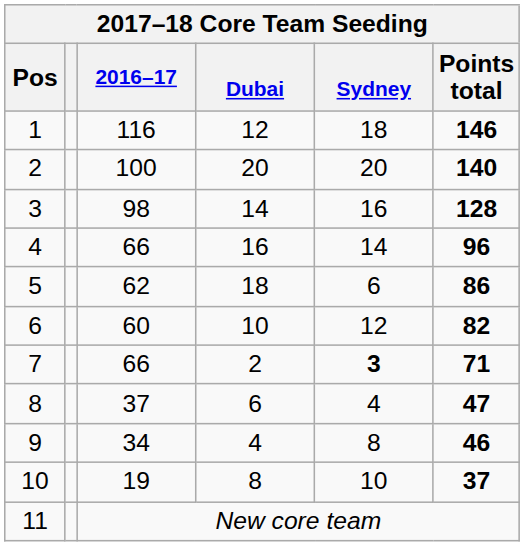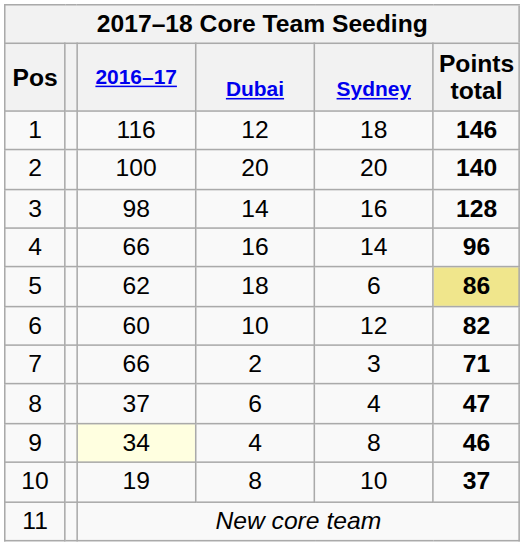(477, 286) no background -> (477, 286) khaki background
(374, 364) bold -> (374, 364) normal
(136, 442) no background -> (136, 442) lightyellow background
